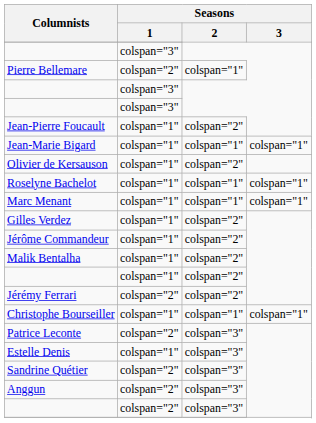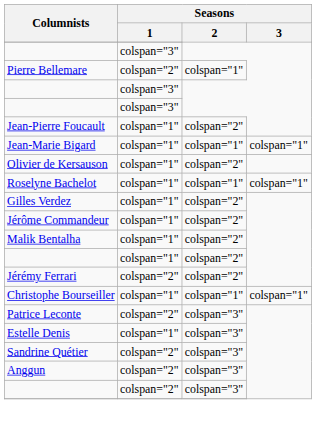- row: (39, 201)
